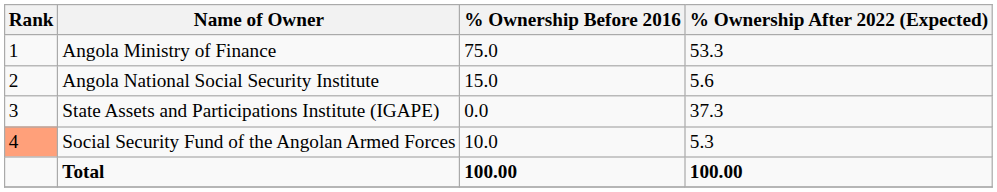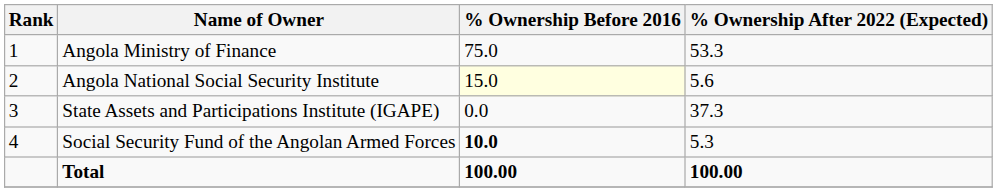(481, 80) no background -> (481, 80) lightyellow background
(13, 141) lightsalmon background -> (13, 141) no background
(481, 141) normal -> (481, 141) bold
